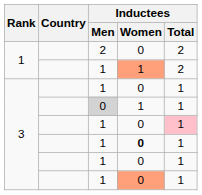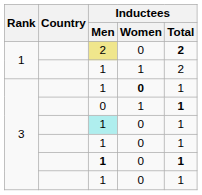(103, 50) no background -> (103, 50) khaki background
(181, 50) normal -> (181, 50) bold
(141, 69) lightsalmon background -> (141, 69) no background
(141, 87) normal -> (141, 87) bold
(103, 106) lightgrey background -> (103, 106) no background
(181, 106) normal -> (181, 106) bold
(103, 124) no background -> (103, 124) paleturquoise background
(181, 124) pink background -> (181, 124) no background
(141, 143) bold -> (141, 143) normal
(103, 161) normal -> (103, 161) bold
(181, 161) normal -> (181, 161) bold
(141, 180) lightsalmon background -> (141, 180) no background
